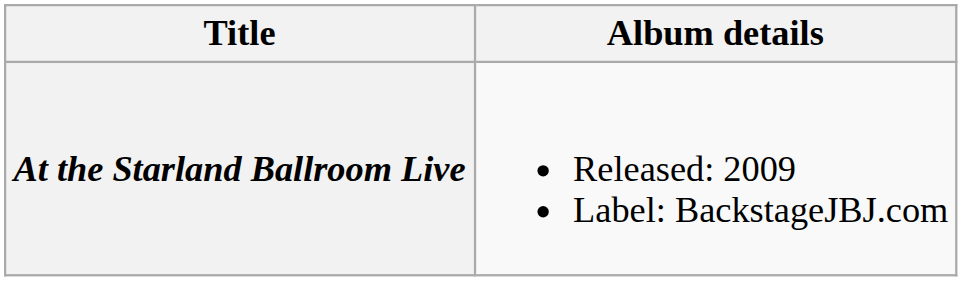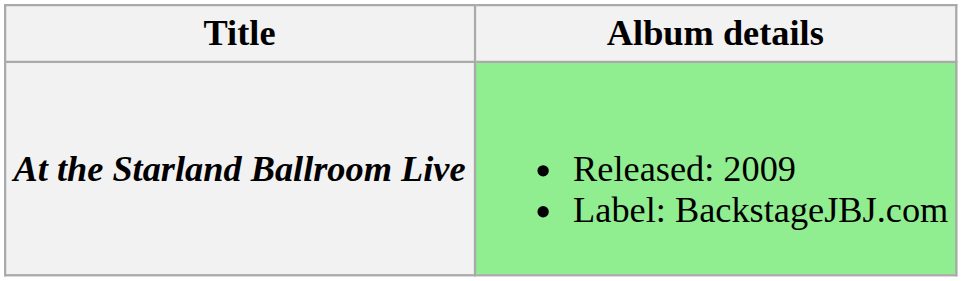(715, 189) no background -> (715, 189) lightgreen background
